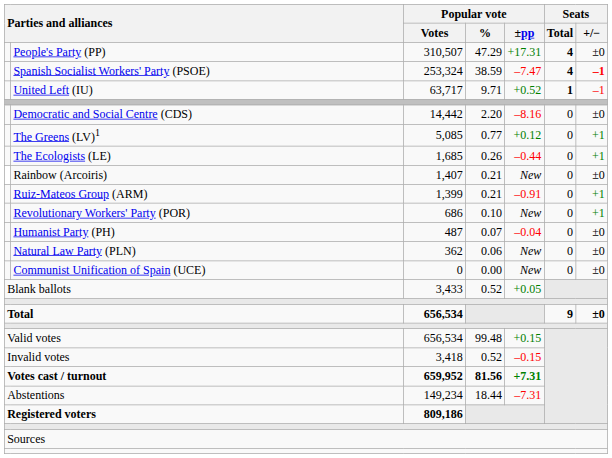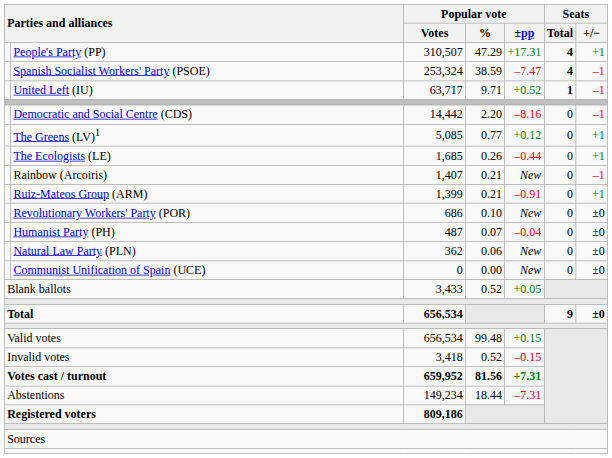(599, 52) ±0 -> (598, 52) +1
(599, 71) bold -> (599, 71) normal
(599, 114) ±0 -> (599, 114) –1
(599, 175) ±0 -> (599, 175) –1
(598, 213) +1 -> (599, 213) ±0
